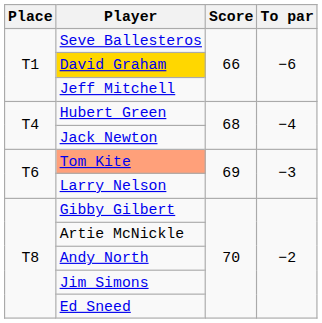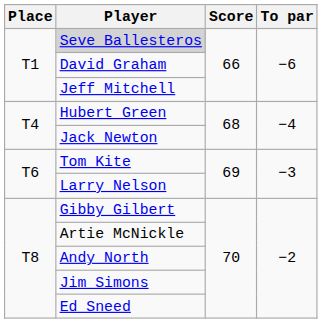(131, 41) no background -> (131, 41) lightgrey background
(113, 65) gold background -> (113, 65) no background
(95, 162) lightsalmon background -> (95, 162) no background
